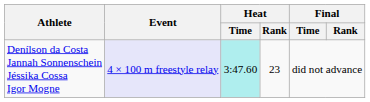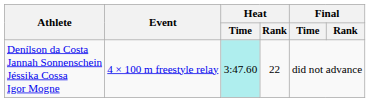(163, 69) lavender background -> (163, 69) no background
(275, 69) 23 -> (275, 69) 22
